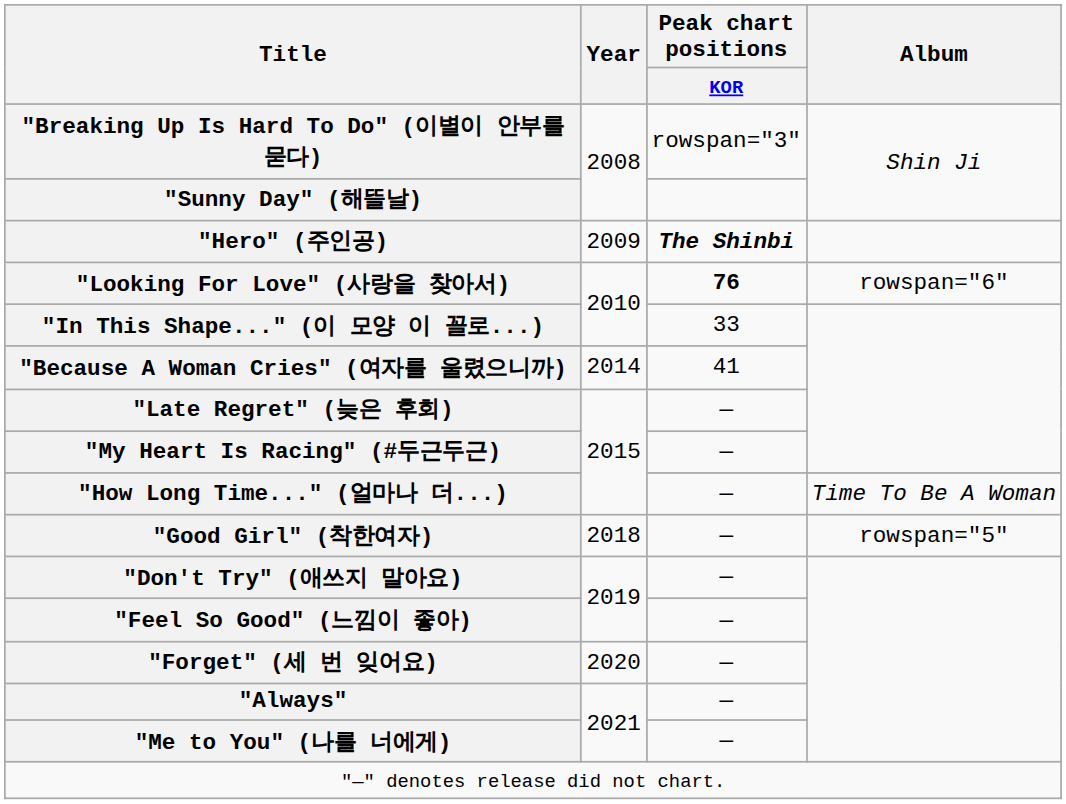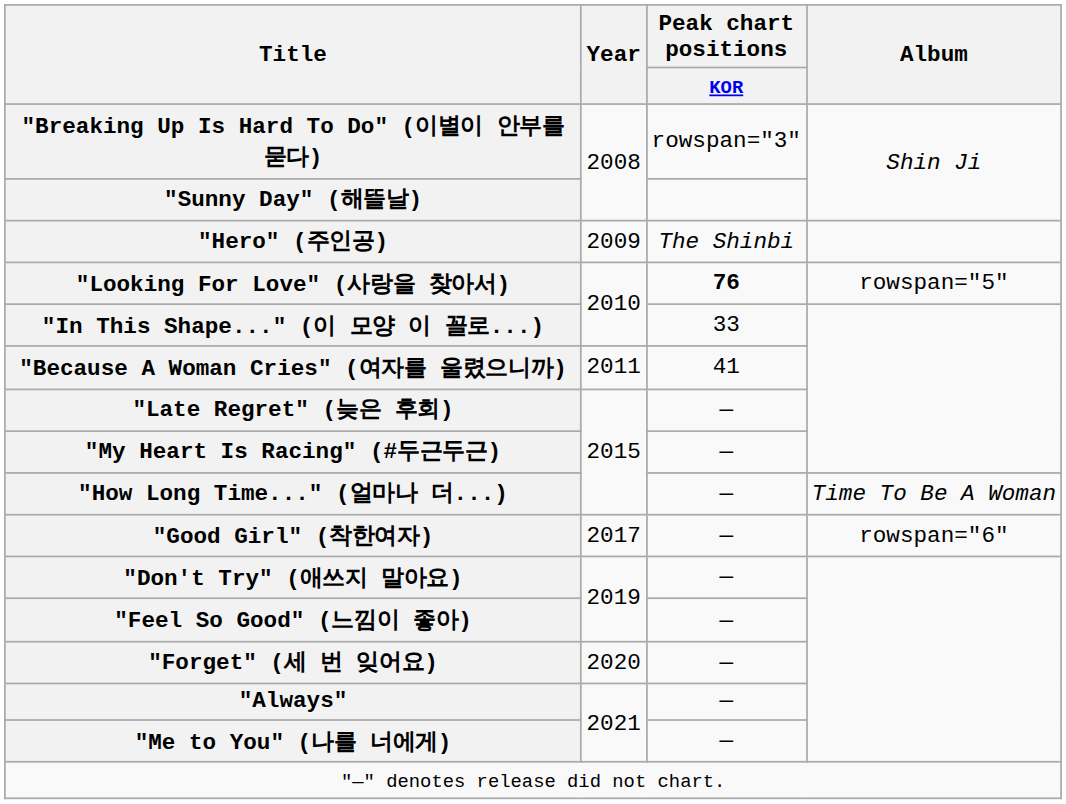(726, 241) bold -> (726, 241) normal
(934, 283) rowspan="6" -> (934, 283) rowspan="5"
(614, 367) 2014 -> (614, 367) 2011
(614, 536) 2018 -> (614, 536) 2017
(934, 536) rowspan="5" -> (934, 536) rowspan="6"
